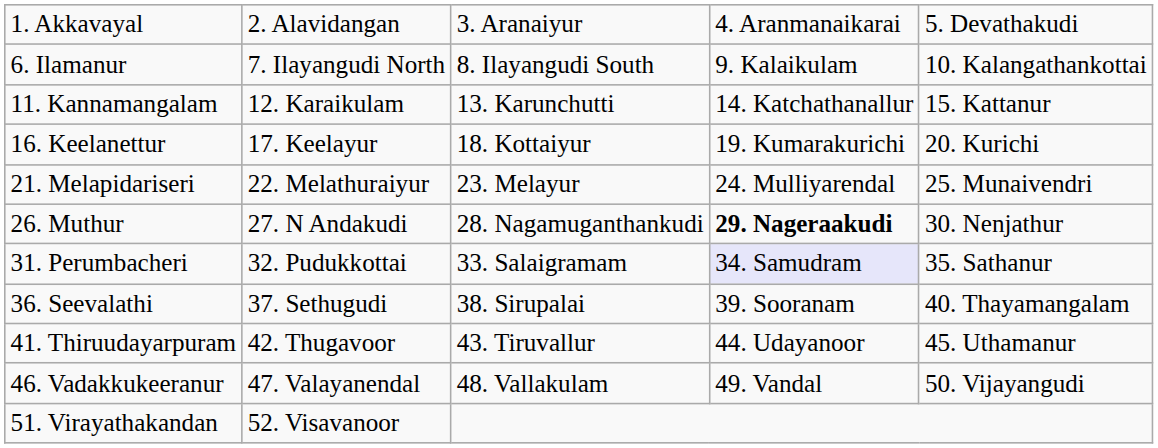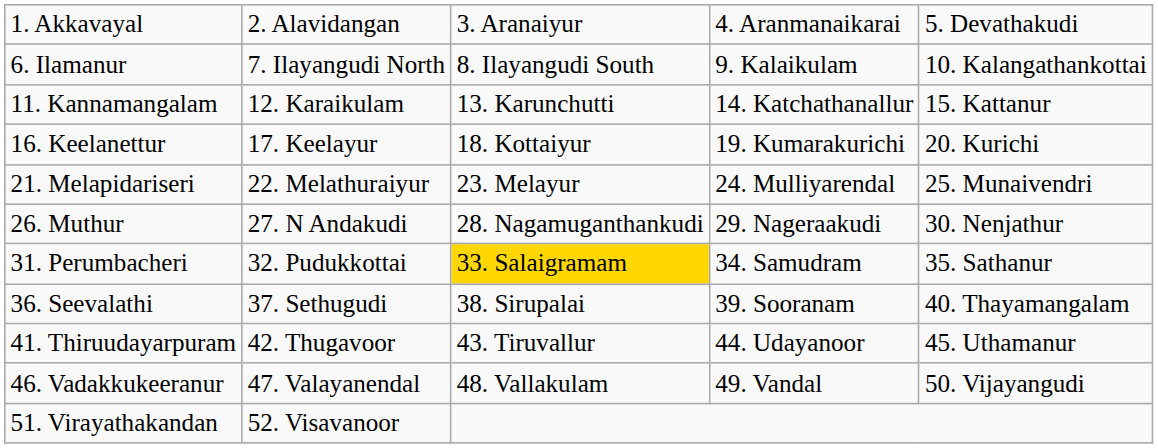(804, 223) bold -> (798, 223) normal
(542, 263) no background -> (542, 263) gold background
(789, 263) lavender background -> (789, 263) no background
